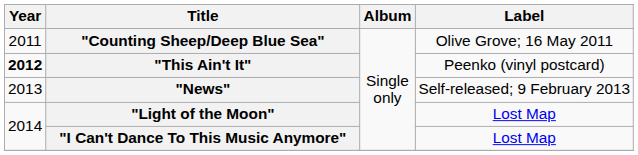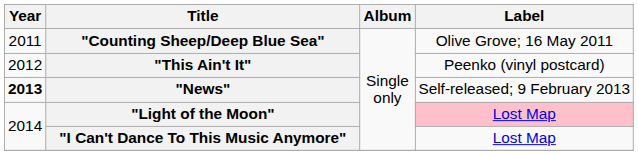(25, 65) bold -> (25, 65) normal
(25, 89) normal -> (25, 89) bold
(524, 114) no background -> (524, 114) pink background
